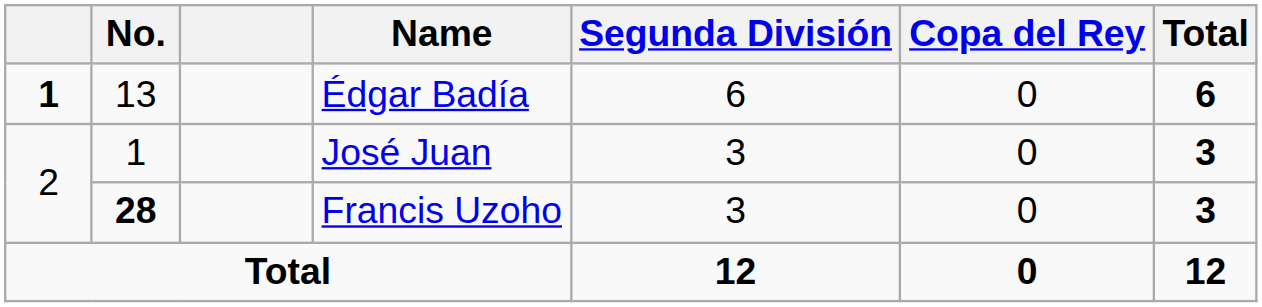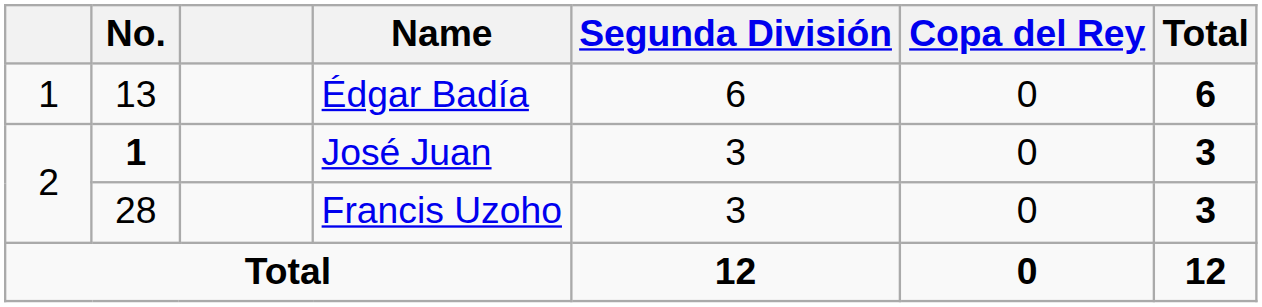(49, 93) bold -> (49, 93) normal
(136, 152) normal -> (136, 152) bold
(136, 211) bold -> (136, 211) normal
